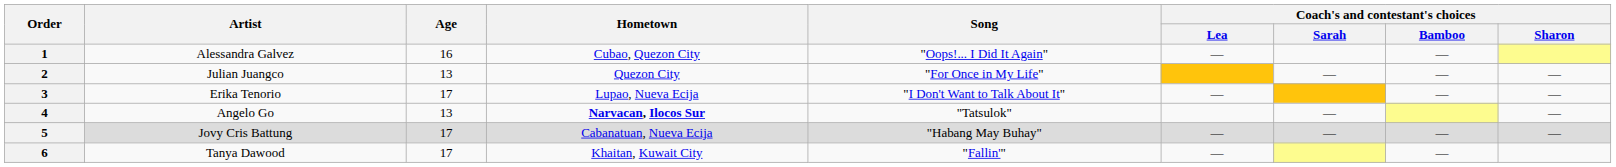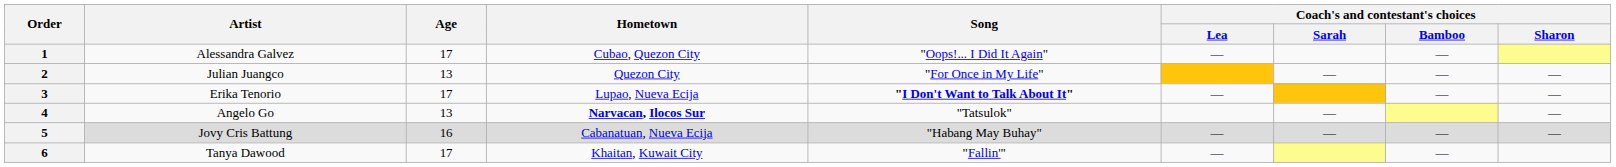(446, 54) 16 -> (446, 54) 17
(984, 93) normal -> (984, 93) bold
(446, 133) 17 -> (446, 133) 16
